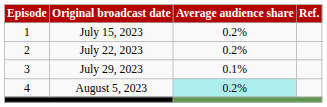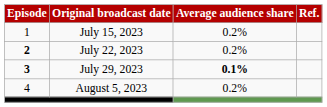(27, 50) normal -> (27, 50) bold
(27, 69) normal -> (27, 69) bold
(235, 69) normal -> (235, 69) bold
(235, 87) paleturquoise background -> (235, 87) no background
